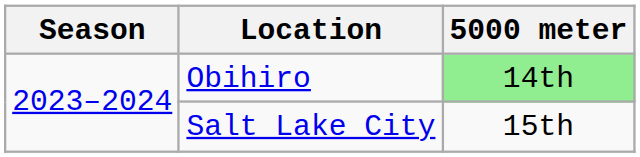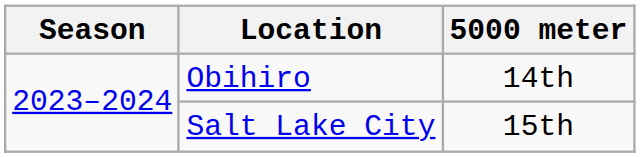(538, 78) lightgreen background -> (538, 78) no background
